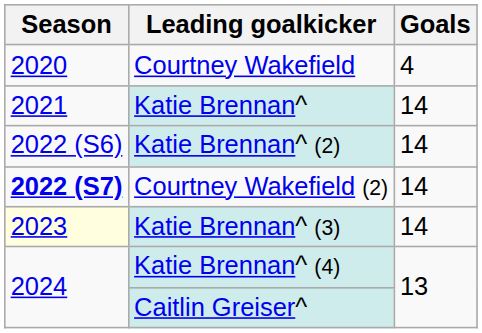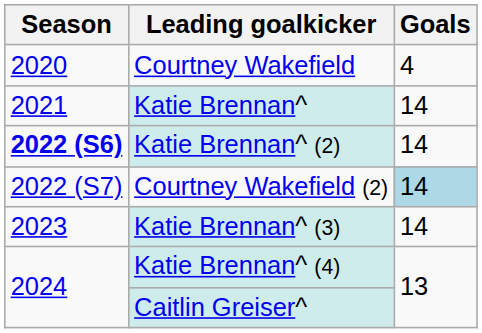(67, 145) normal -> (67, 145) bold
(67, 186) bold -> (67, 186) normal
(414, 186) no background -> (414, 186) lightblue background
(39, 226) lightyellow background -> (39, 226) no background
